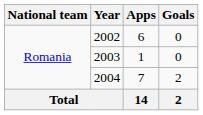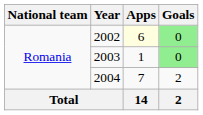(141, 36) no background -> (141, 36) lightyellow background
(178, 36) no background -> (178, 36) lightgreen background
(178, 57) no background -> (178, 57) lightgreen background
